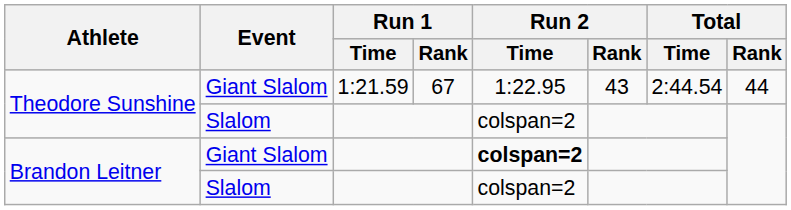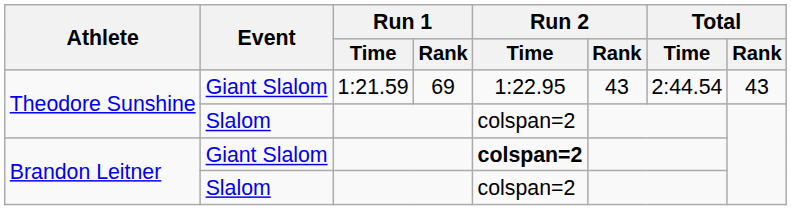(443, 87) 67 -> (443, 87) 69
(757, 87) 44 -> (757, 87) 43
